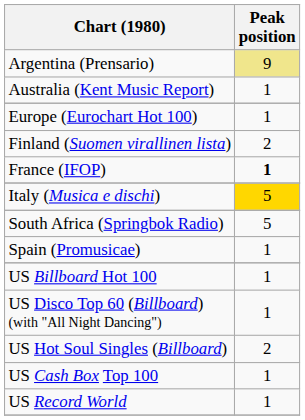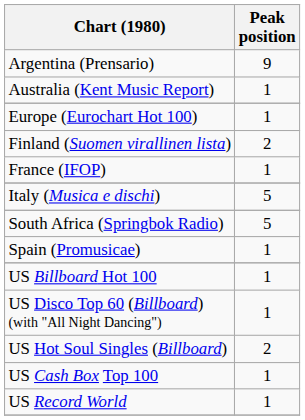(267, 63) khaki background -> (267, 63) no background
(267, 169) bold -> (267, 169) normal
(267, 196) gold background -> (267, 196) no background
